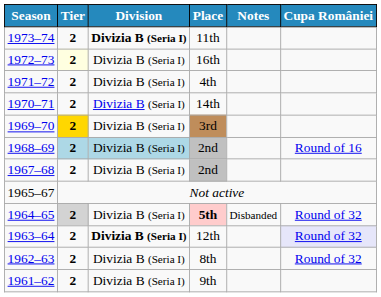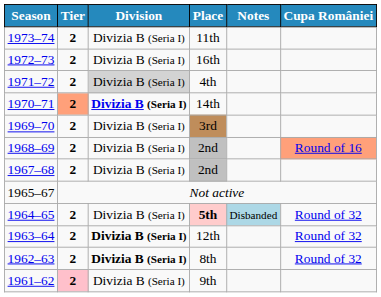(139, 38) bold -> (139, 38) normal
(73, 60) lightyellow background -> (73, 60) no background
(139, 82) no background -> (139, 82) lightgrey background
(73, 104) no background -> (73, 104) lightsalmon background
(139, 104) normal -> (139, 104) bold
(73, 126) gold background -> (73, 126) no background
(73, 148) lightblue background -> (73, 148) no background
(139, 148) lightblue background -> (139, 148) no background
(328, 148) no background -> (328, 148) lightsalmon background
(73, 214) lightgrey background -> (73, 214) no background
(253, 215) no background -> (253, 215) lightblue background
(328, 236) lavender background -> (328, 236) no background
(139, 258) normal -> (139, 258) bold
(73, 280) no background -> (73, 280) pink background
